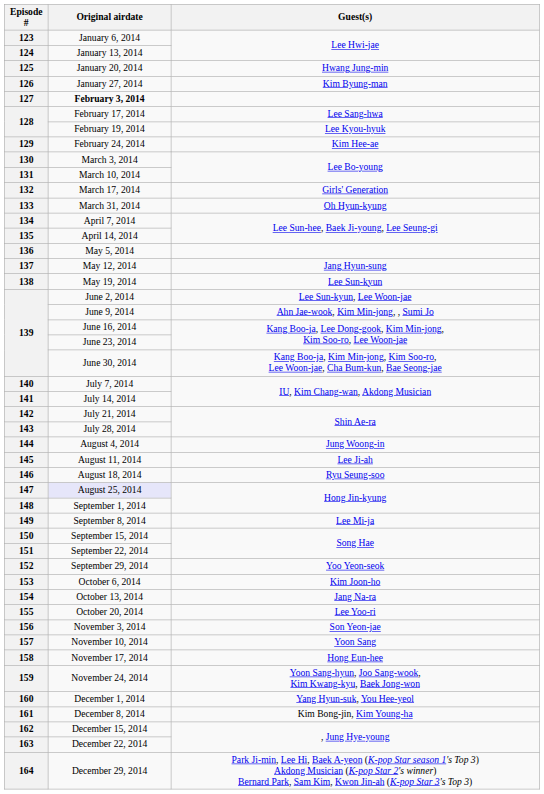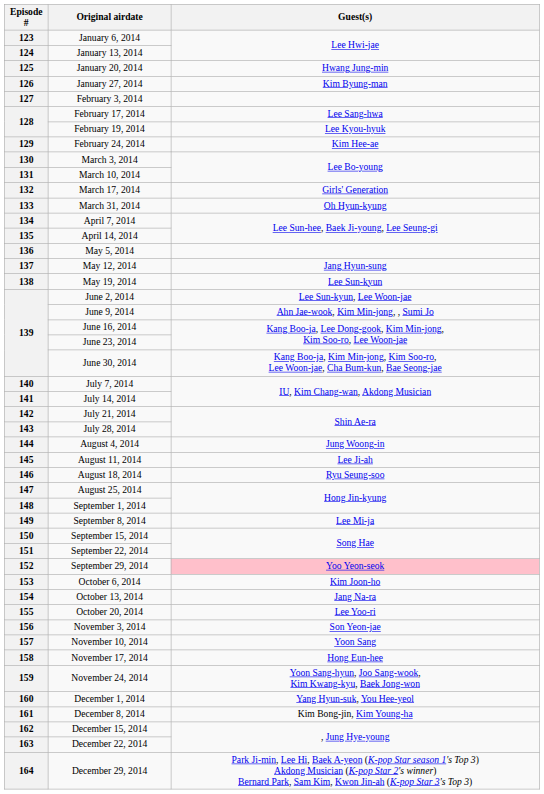(110, 99) bold -> (110, 99) normal
(110, 490) lavender background -> (110, 490) no background
(355, 566) no background -> (355, 566) pink background
